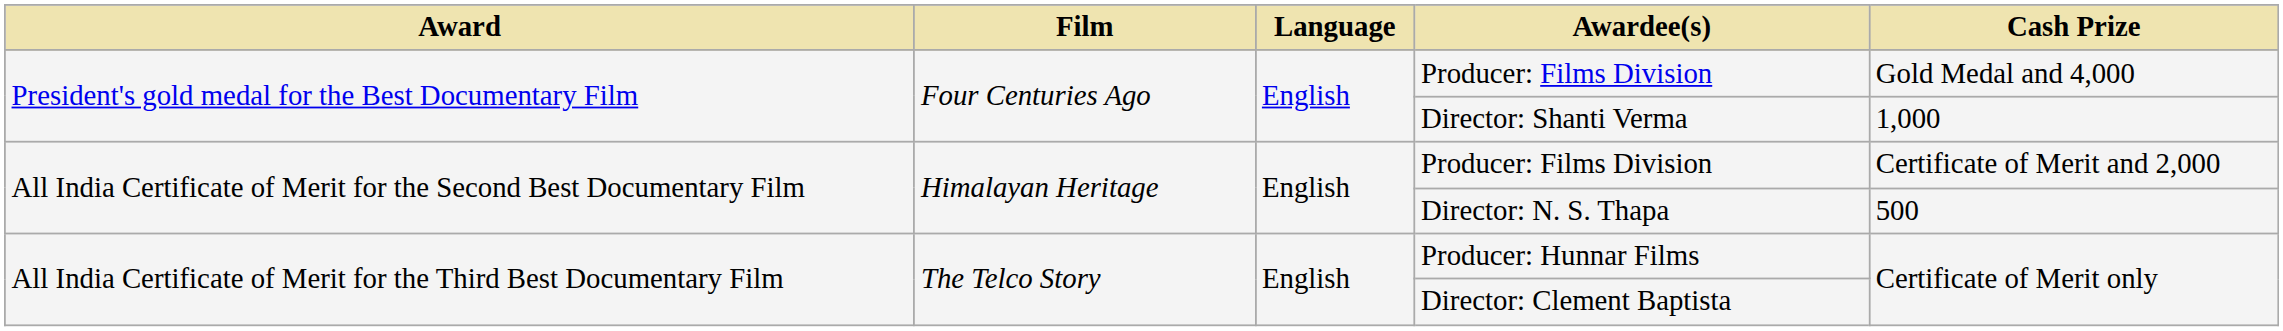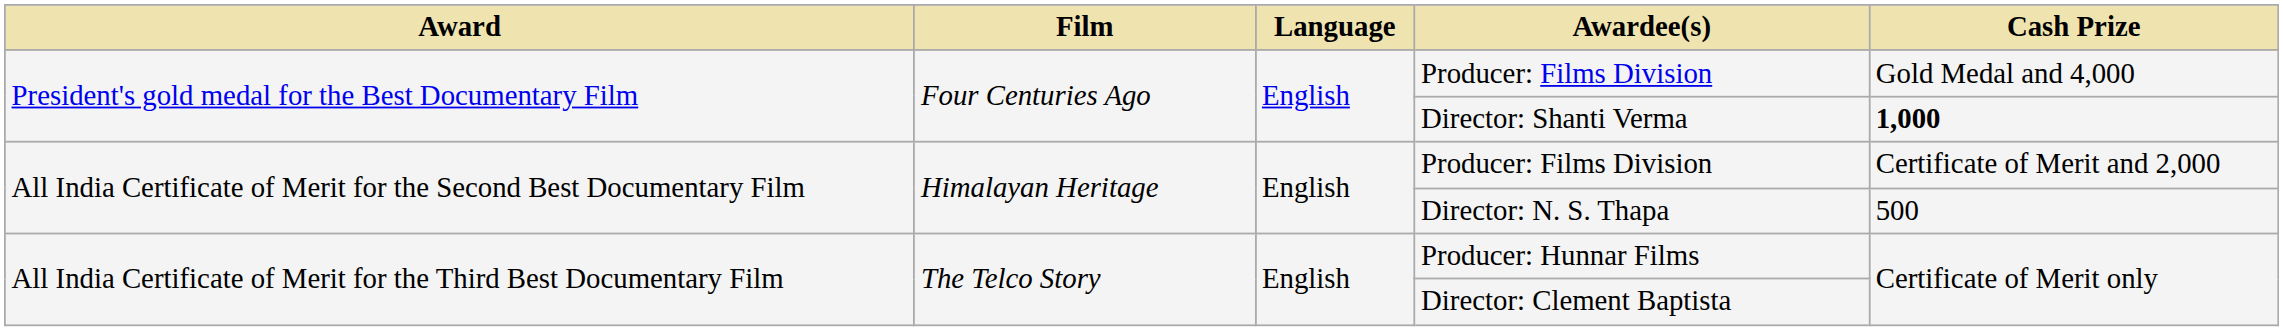(1908, 118) normal -> (1908, 118) bold
